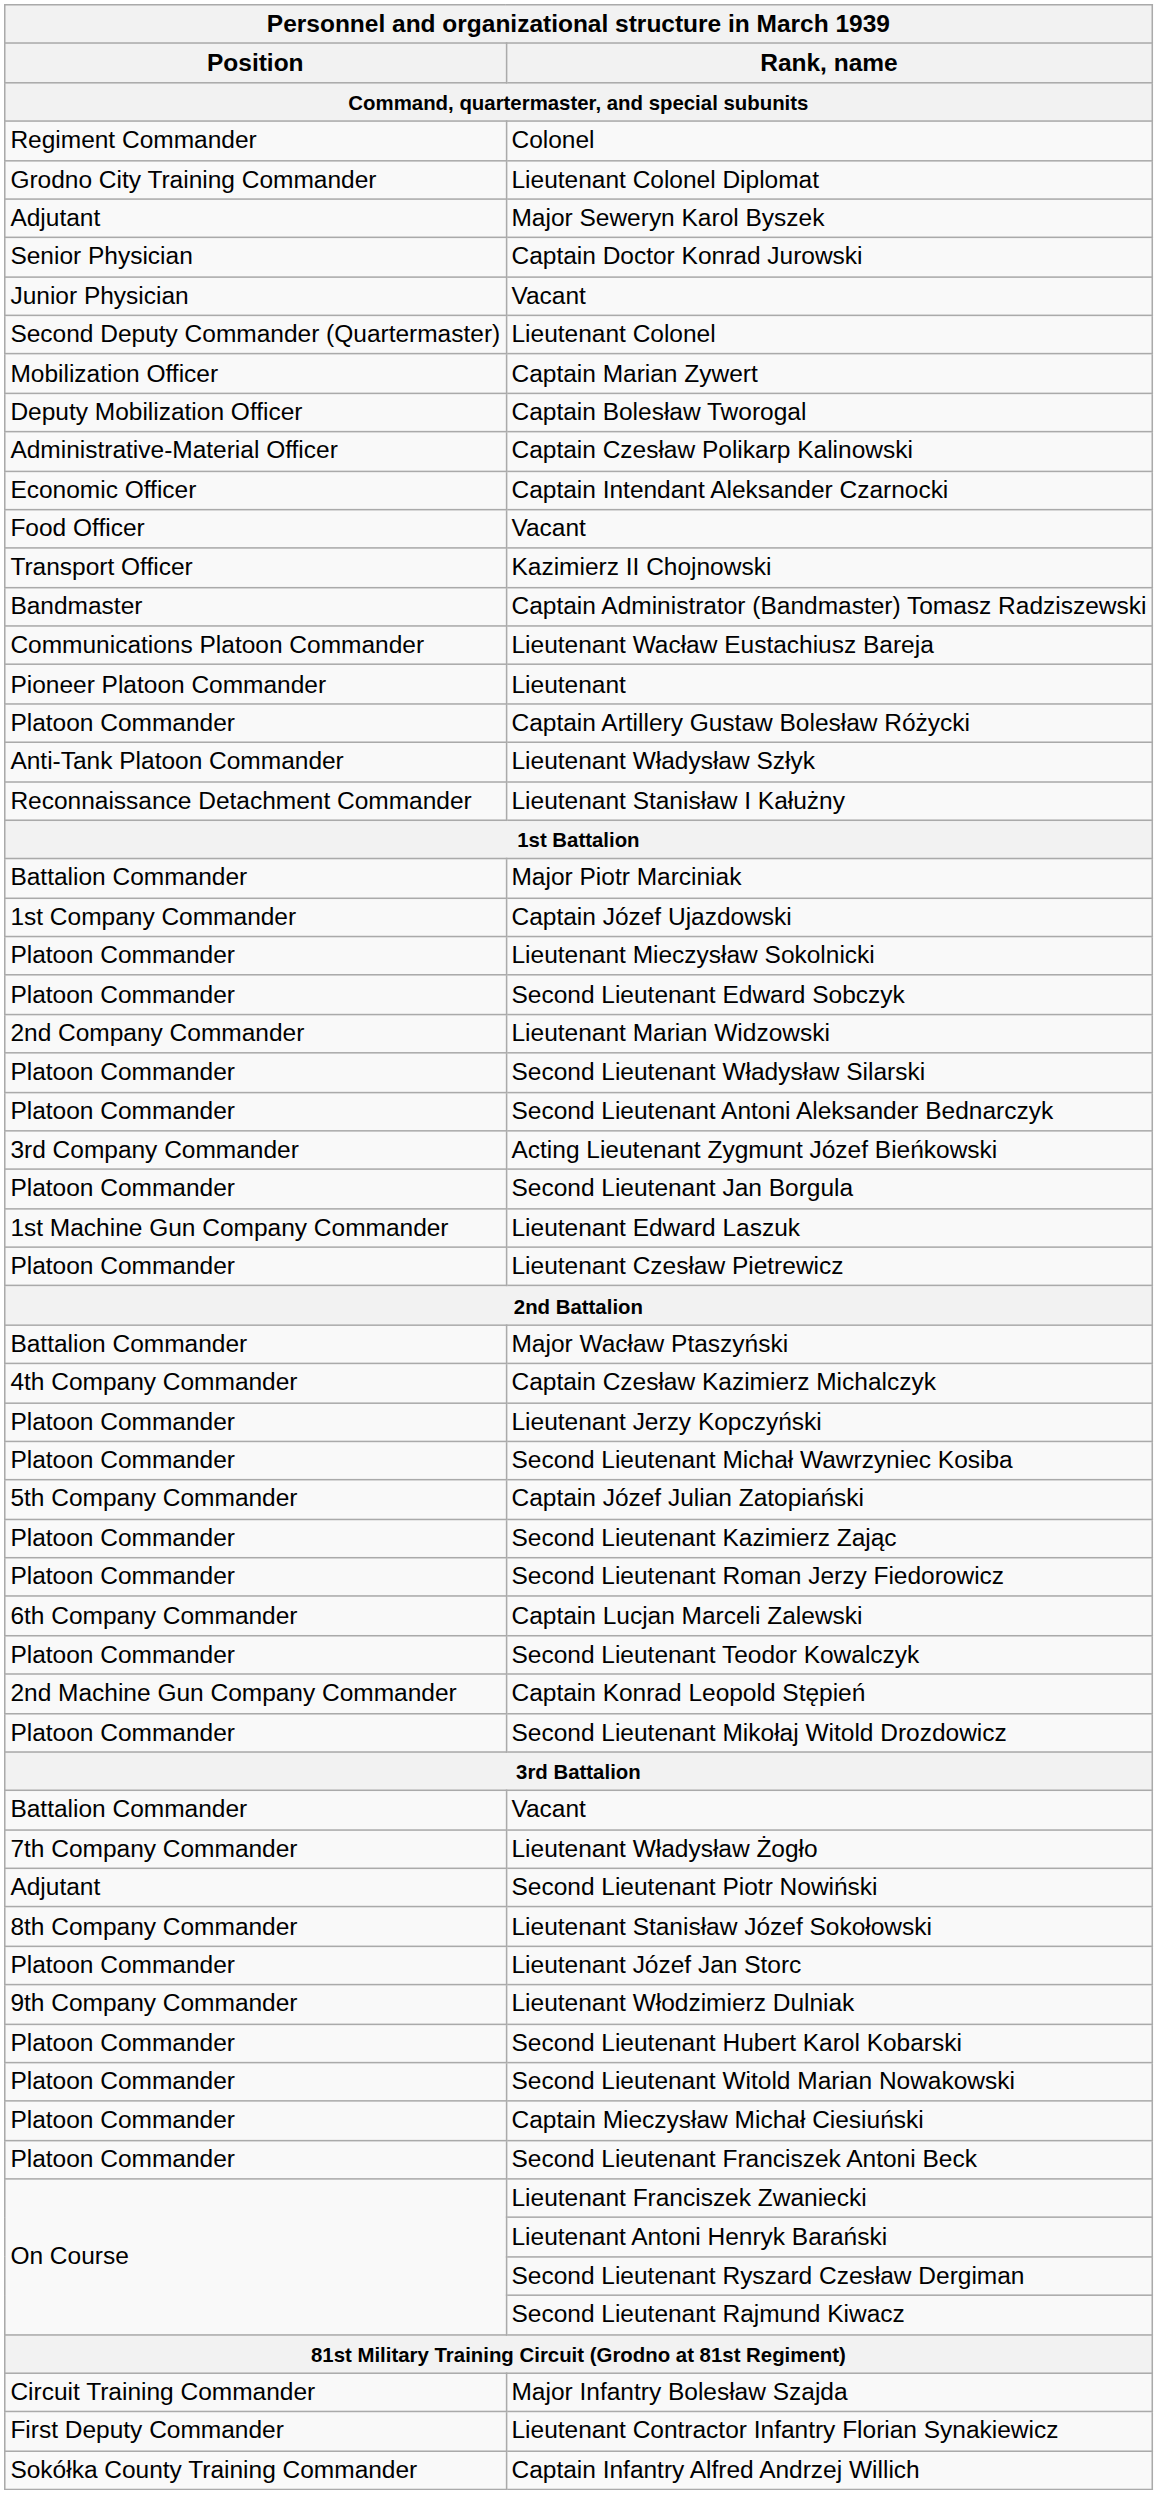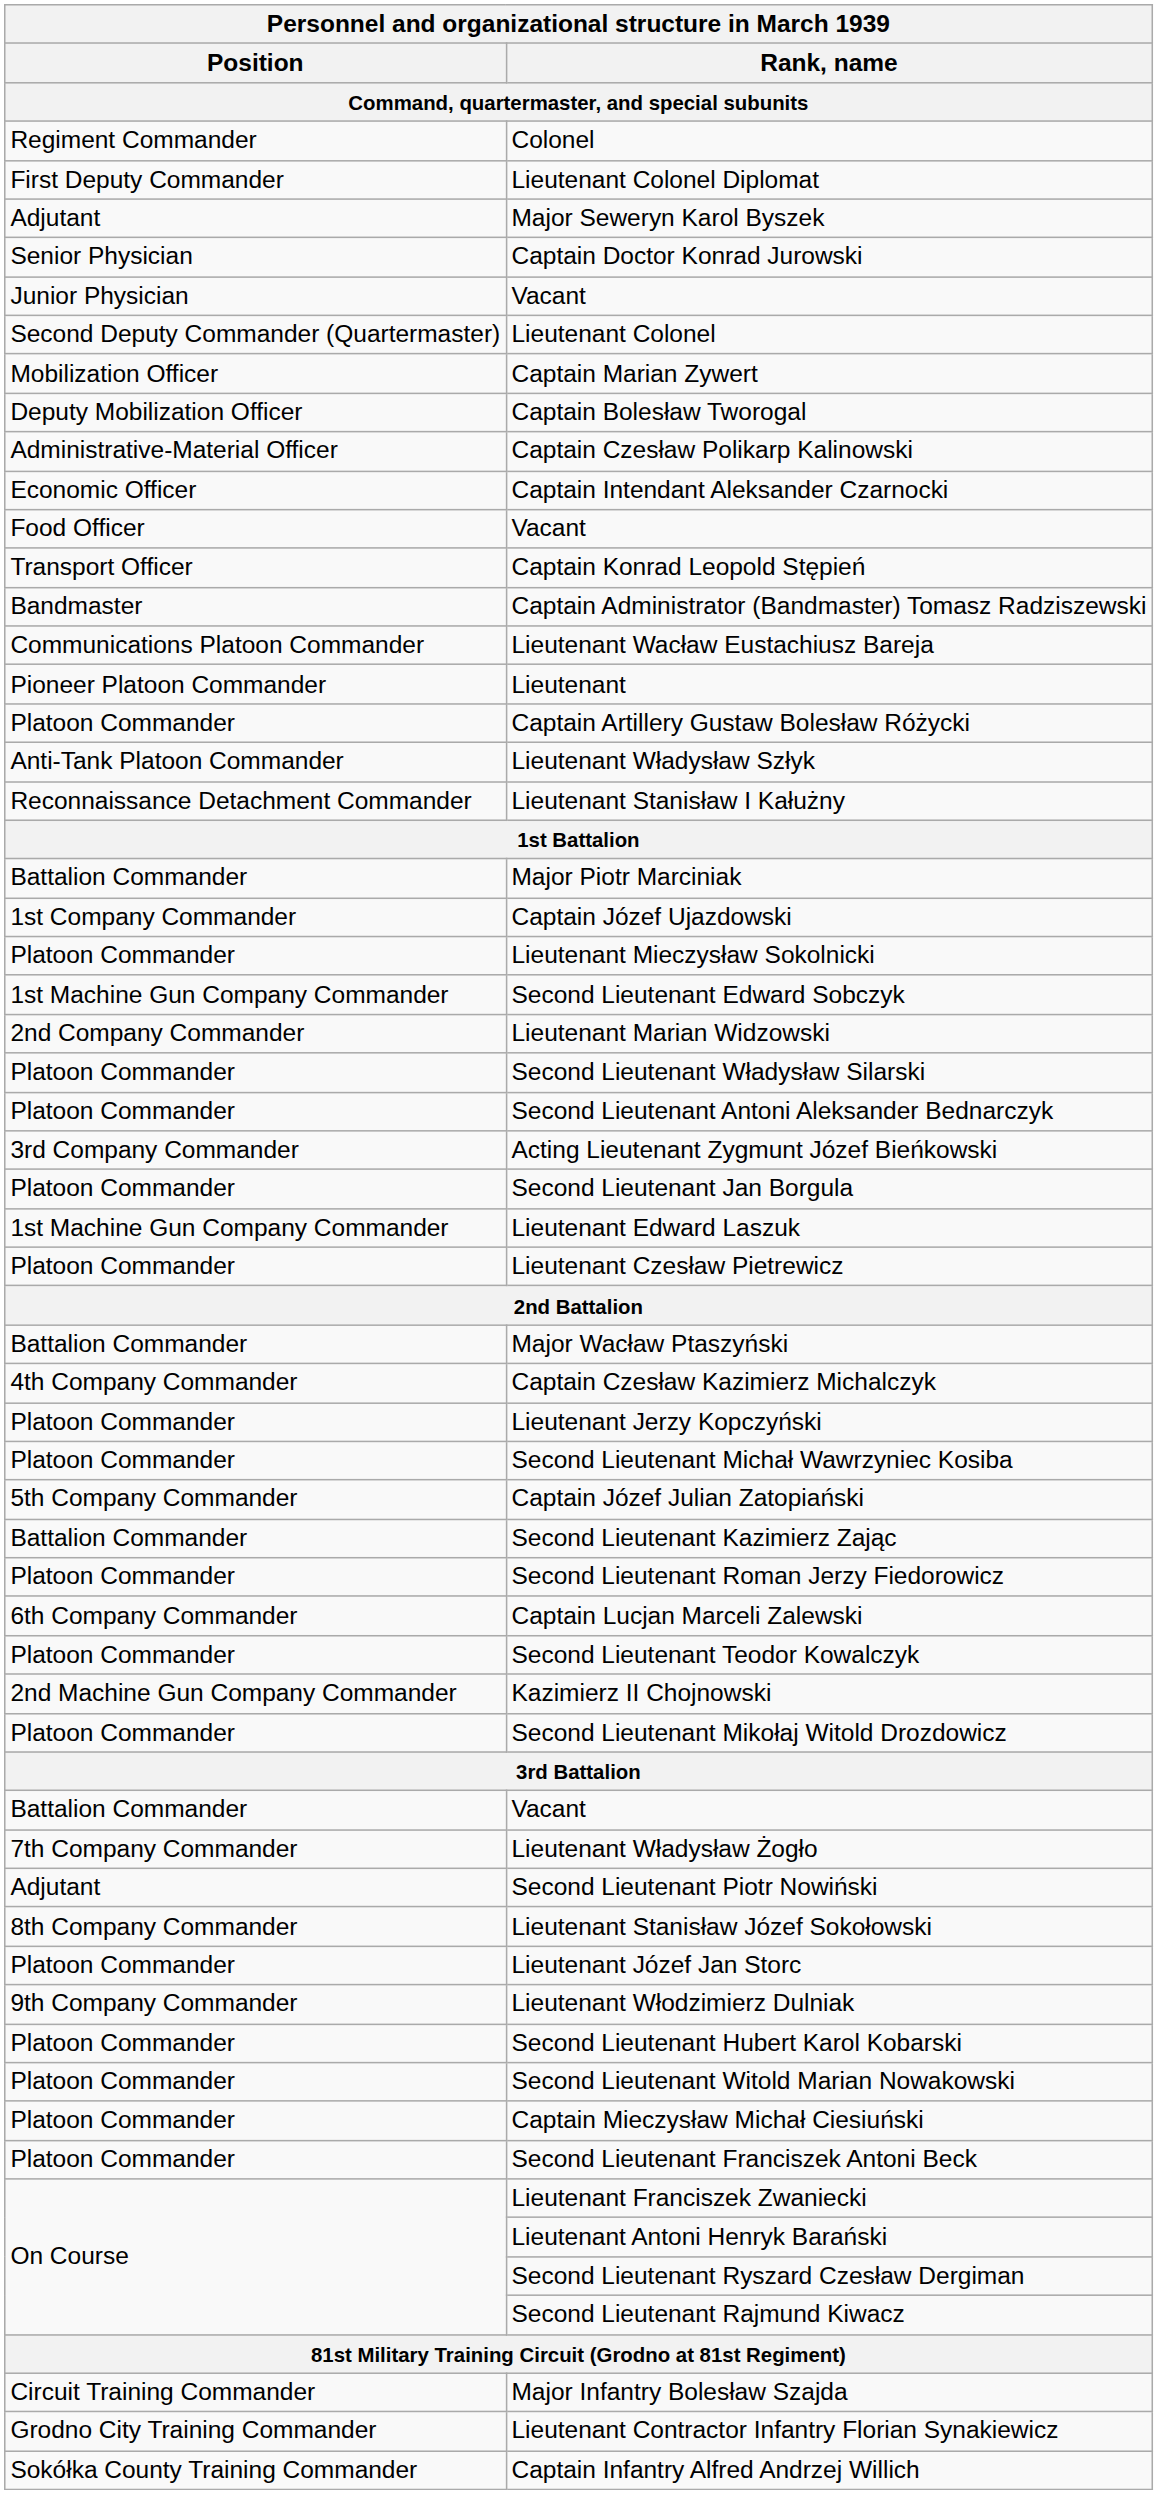(193, 179) Grodno City Training Commander -> (147, 179) First Deputy Commander
(641, 567) Kazimierz II Chojnowski -> (688, 567) Captain Konrad Leopold Stępień
(123, 994) Platoon Commander -> (229, 994) 1st Machine Gun Company Commander
(123, 1538) Platoon Commander -> (129, 1538) Battalion Commander
(688, 1693) Captain Konrad Leopold Stępień -> (641, 1693) Kazimierz II Chojnowski
(147, 2430) First Deputy Commander -> (193, 2430) Grodno City Training Commander
